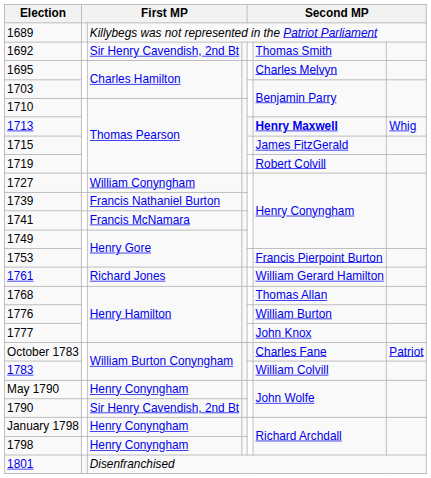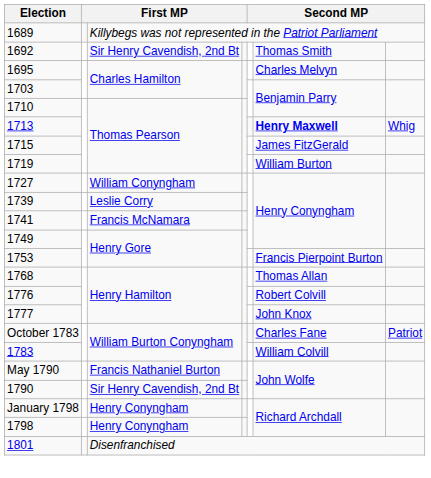(291, 164) Robert Colvill -> (294, 164) William Burton
(155, 201) Francis Nathaniel Burton -> (121, 201) Leslie Corry
- row: (20, 276)
(294, 314) William Burton -> (291, 295) Robert Colvill
(139, 389) Henry Conyngham -> (155, 370) Francis Nathaniel Burton
